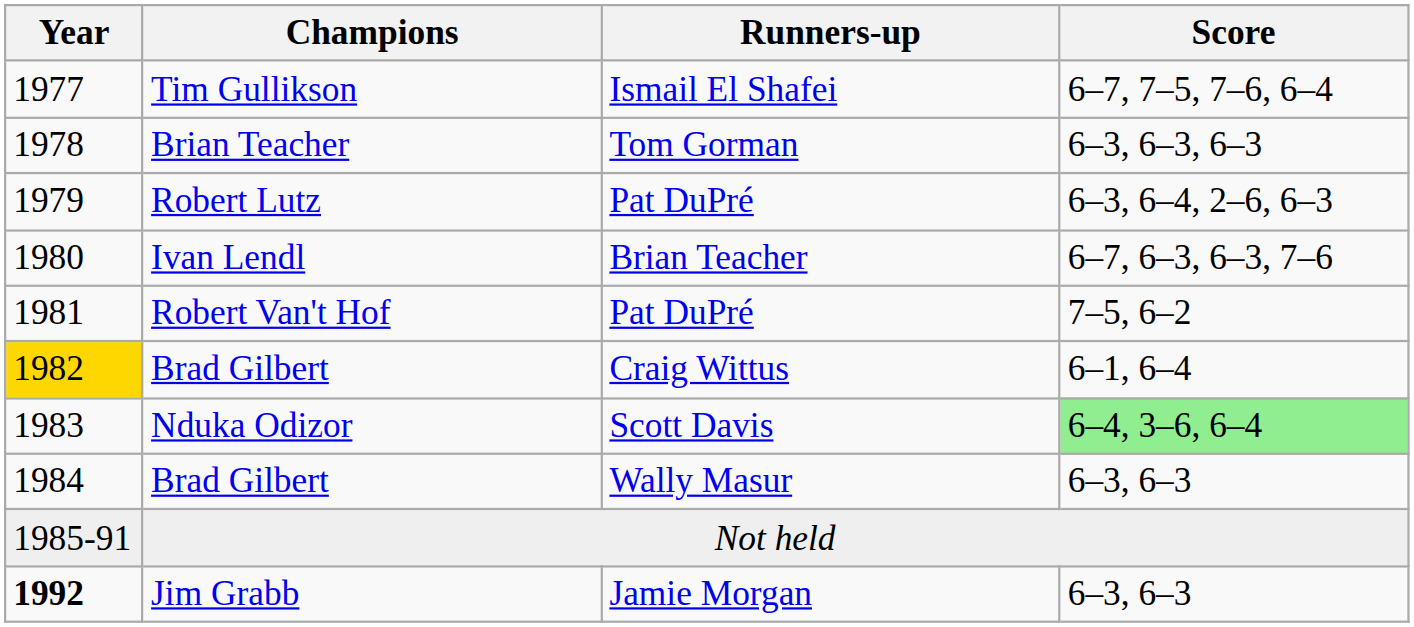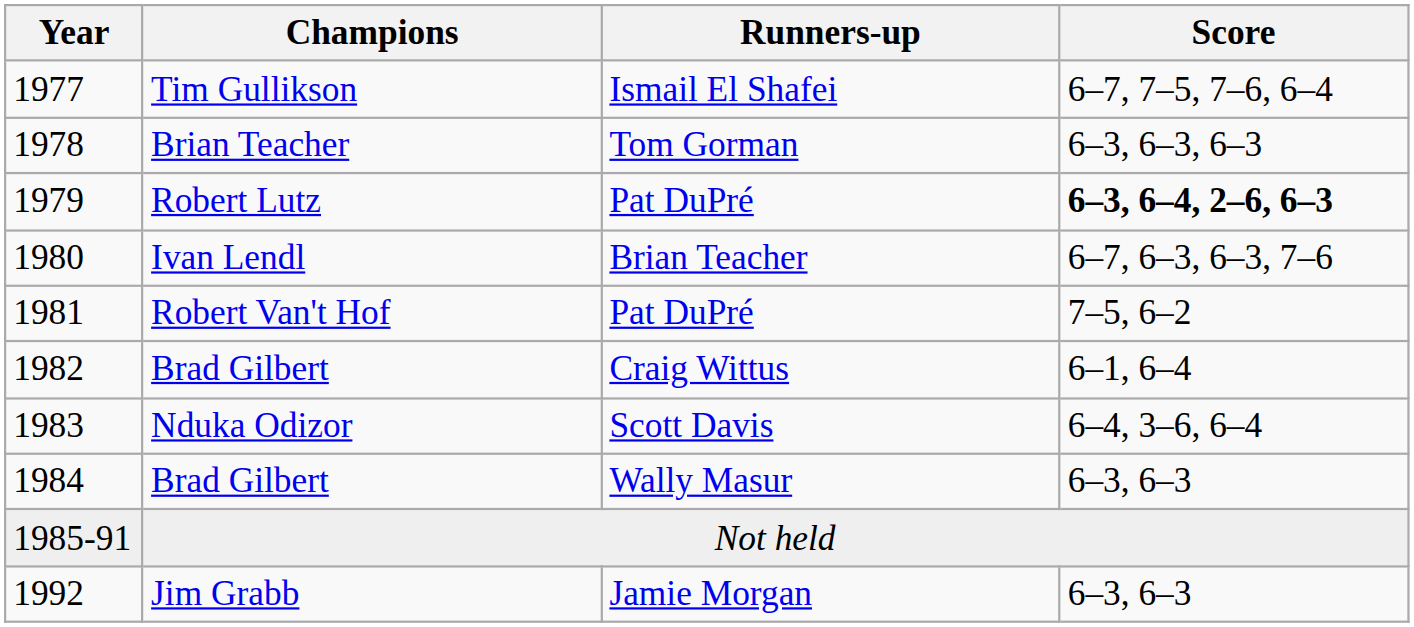(1200, 200) normal -> (1200, 200) bold
(49, 369) gold background -> (49, 369) no background
(1165, 425) lightgreen background -> (1165, 425) no background
(49, 593) bold -> (49, 593) normal
